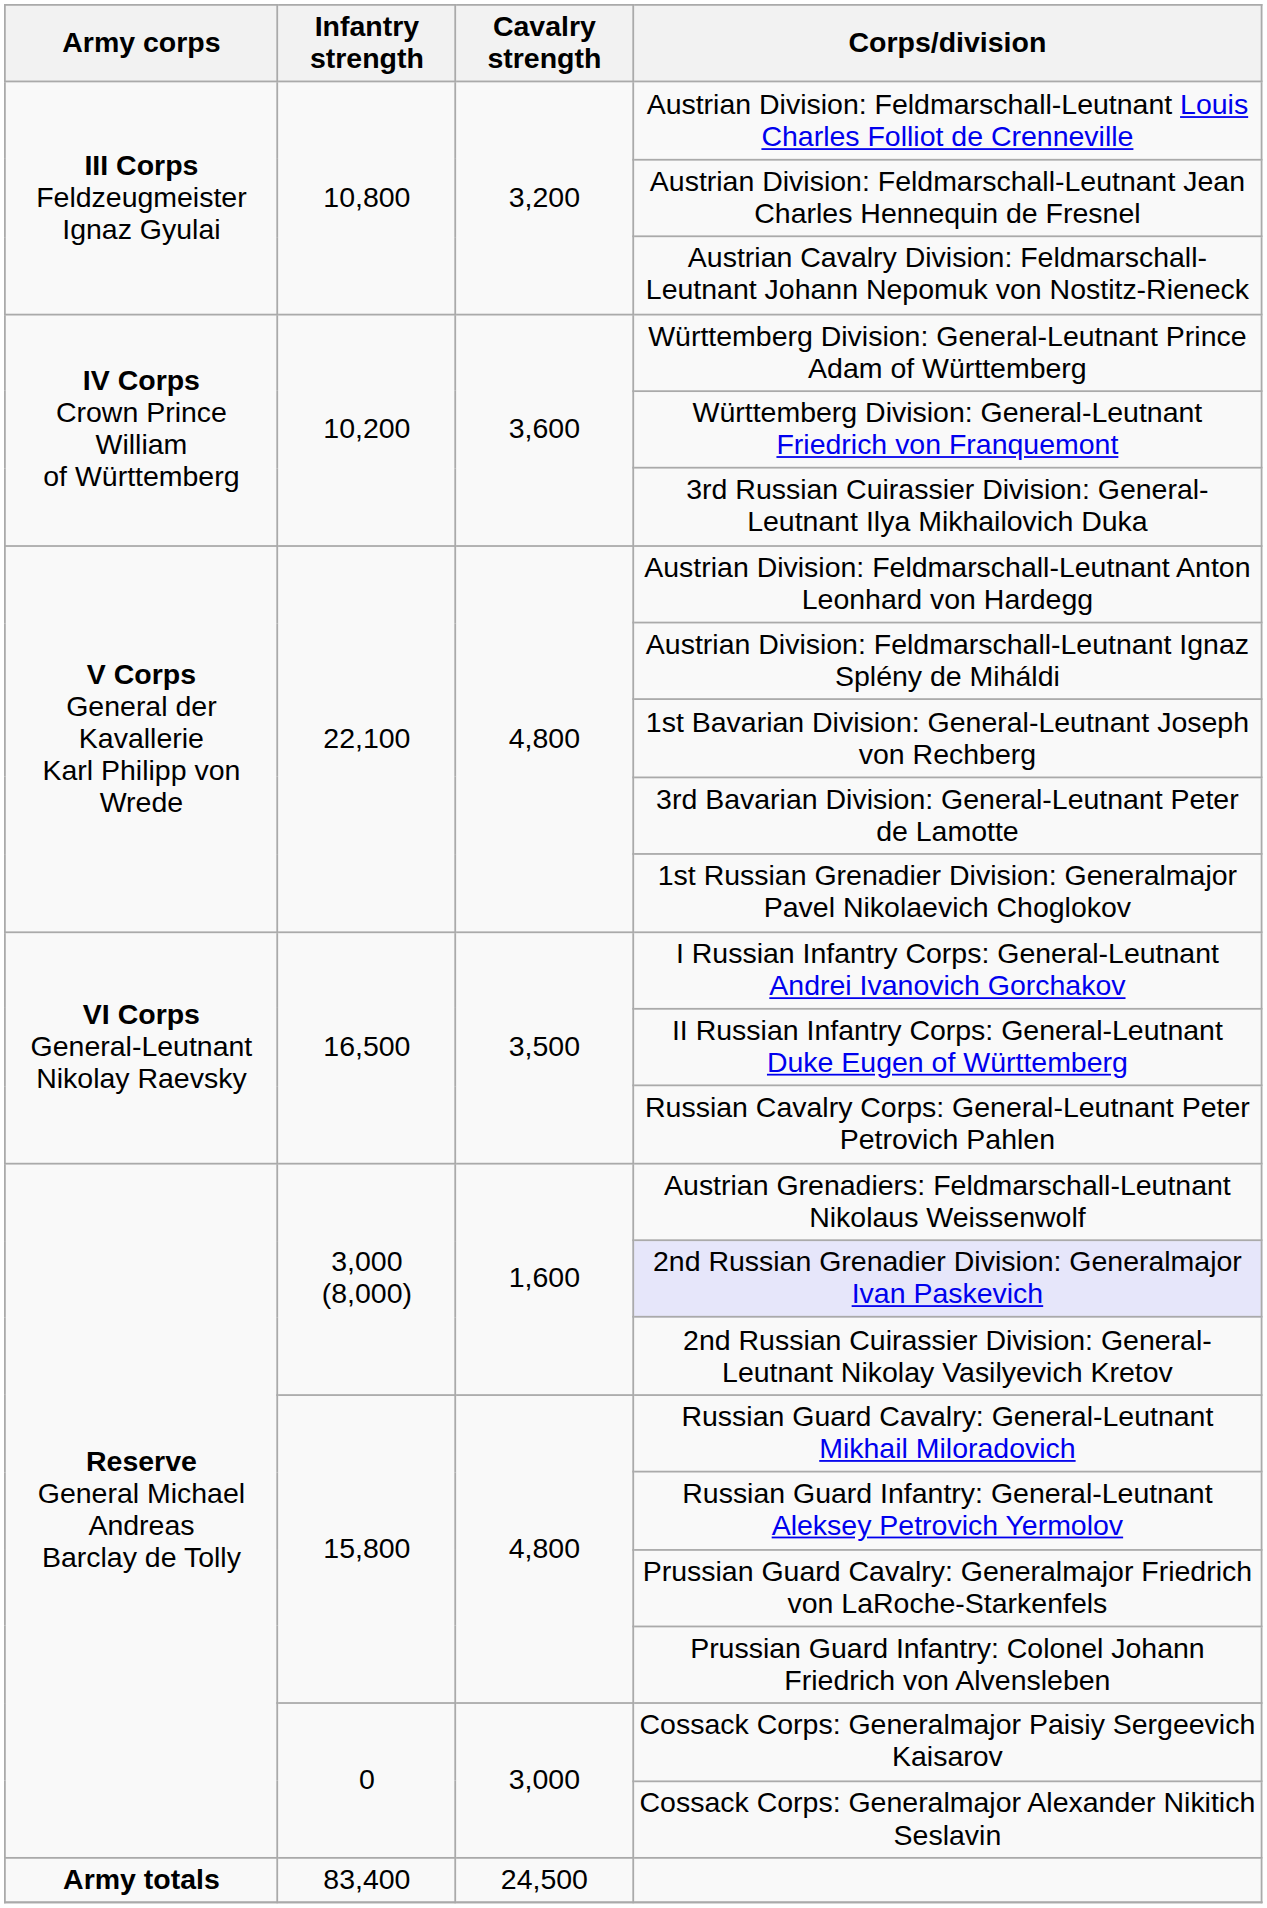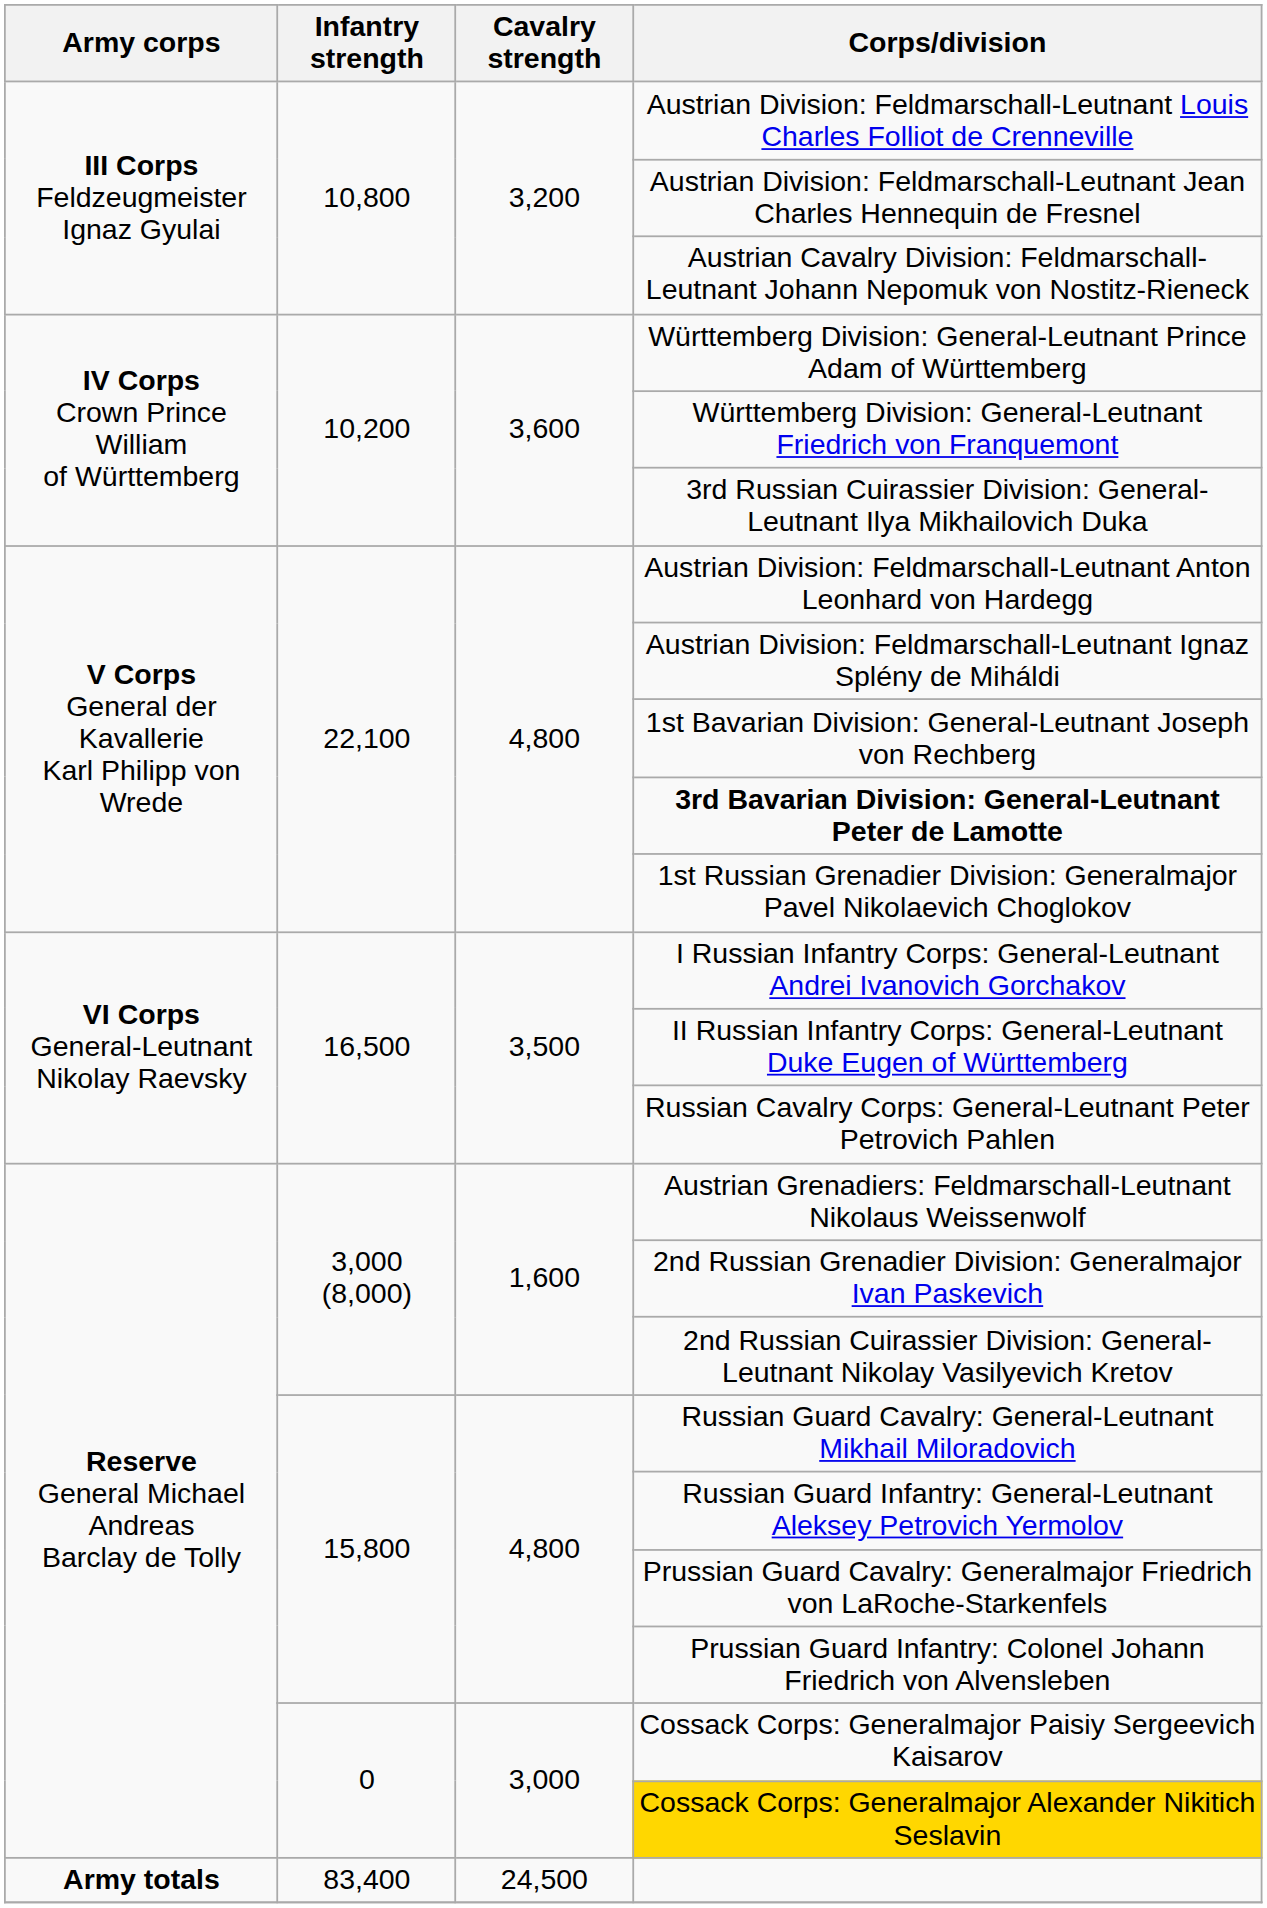(947, 815) normal -> (947, 815) bold
(947, 1278) lavender background -> (947, 1278) no background
(947, 1818) no background -> (947, 1818) gold background
